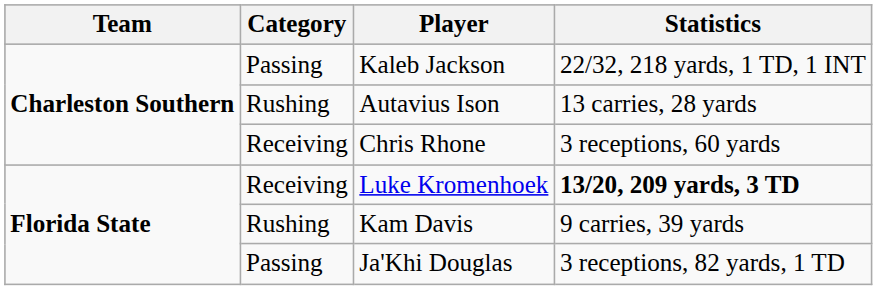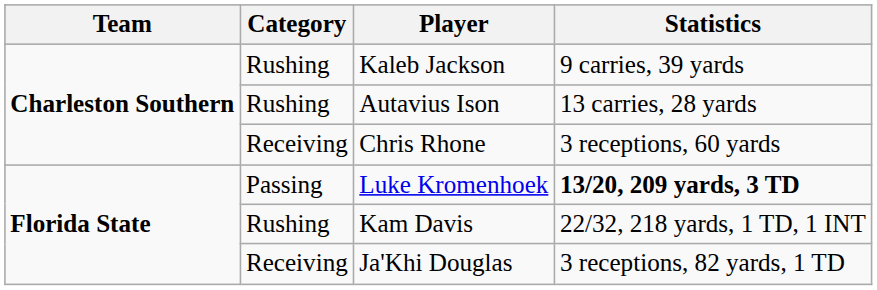(284, 64) Passing -> (288, 64) Rushing
(713, 64) 22/32, 218 yards, 1 TD, 1 INT -> (652, 64) 9 carries, 39 yards
(297, 183) Receiving -> (284, 183) Passing
(652, 223) 9 carries, 39 yards -> (713, 223) 22/32, 218 yards, 1 TD, 1 INT
(284, 263) Passing -> (297, 263) Receiving
